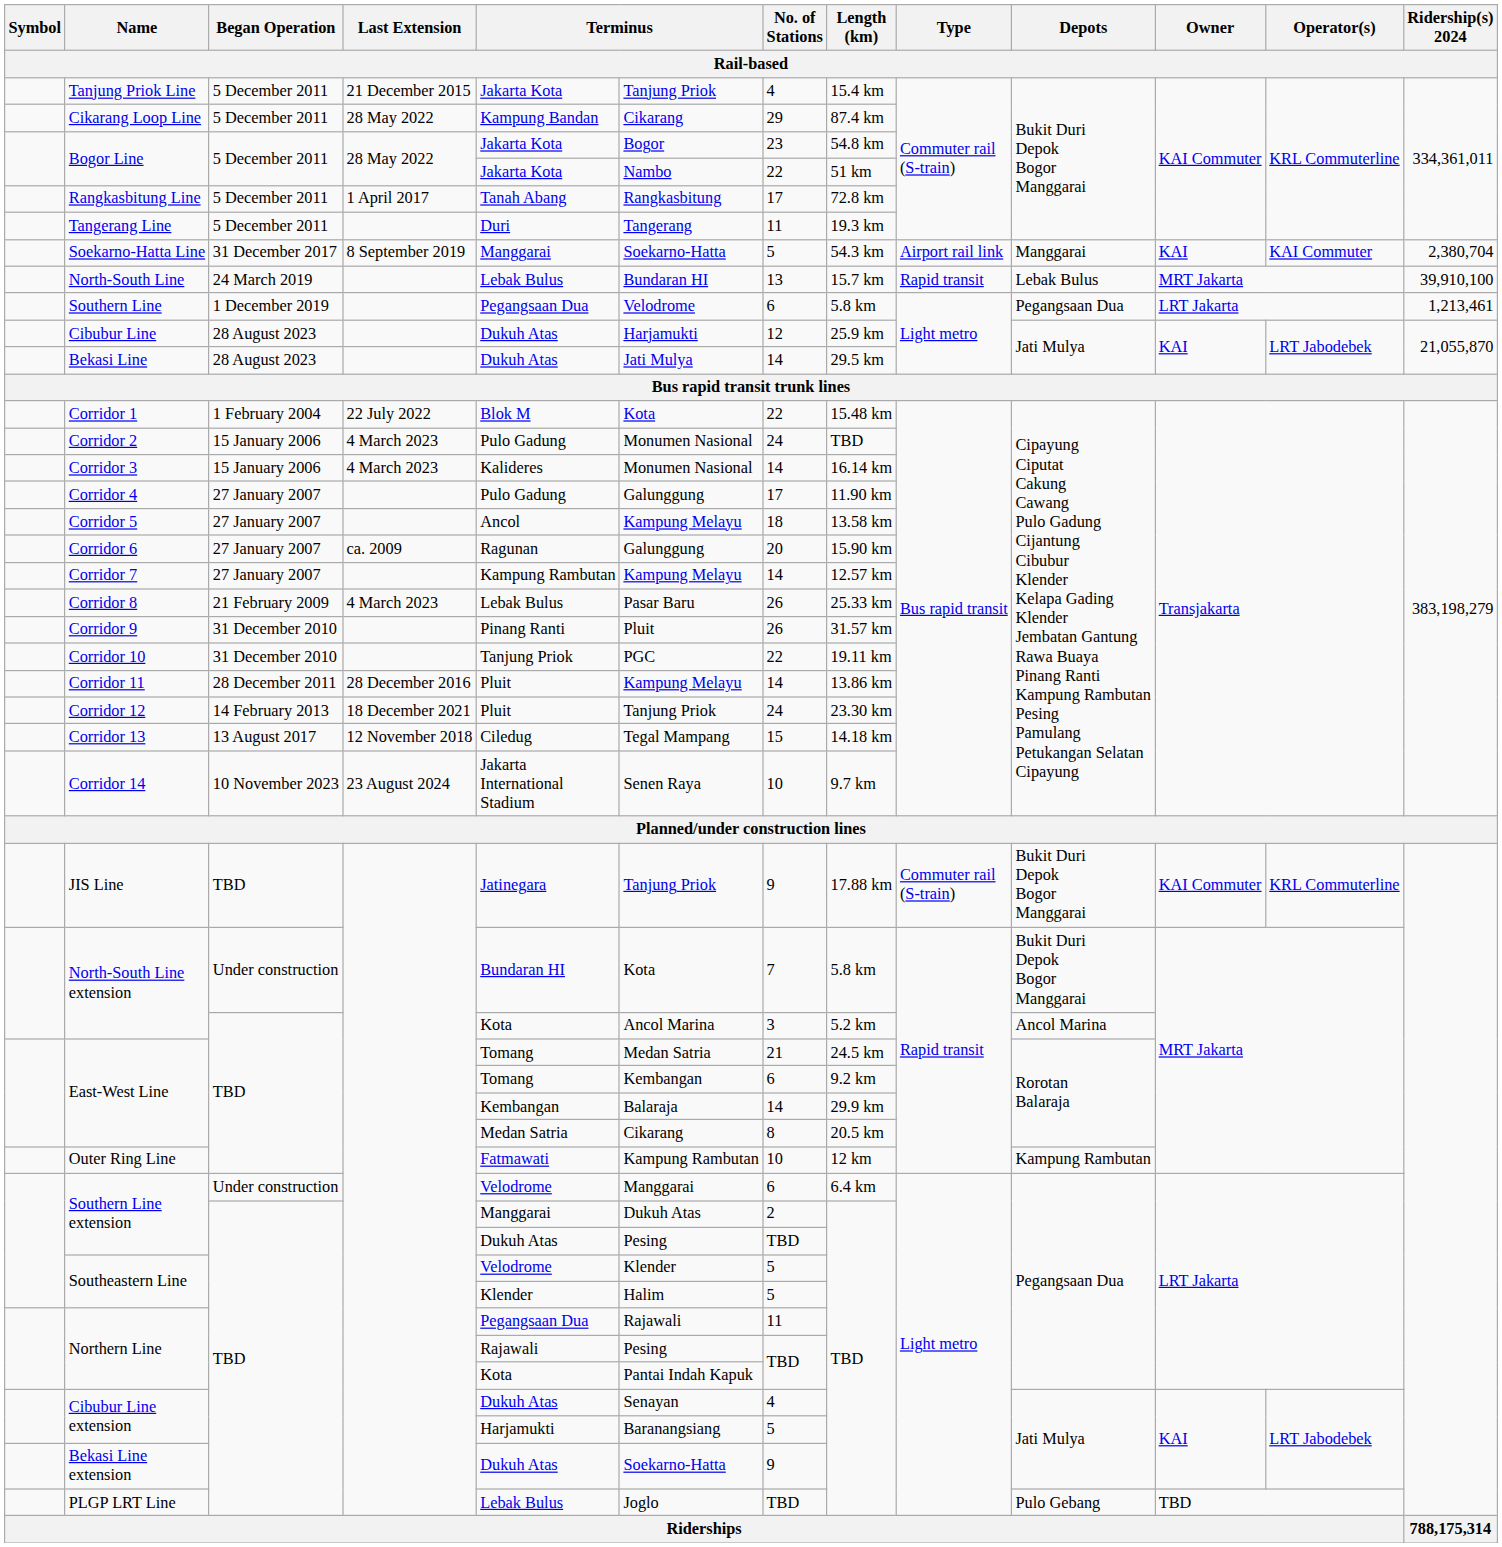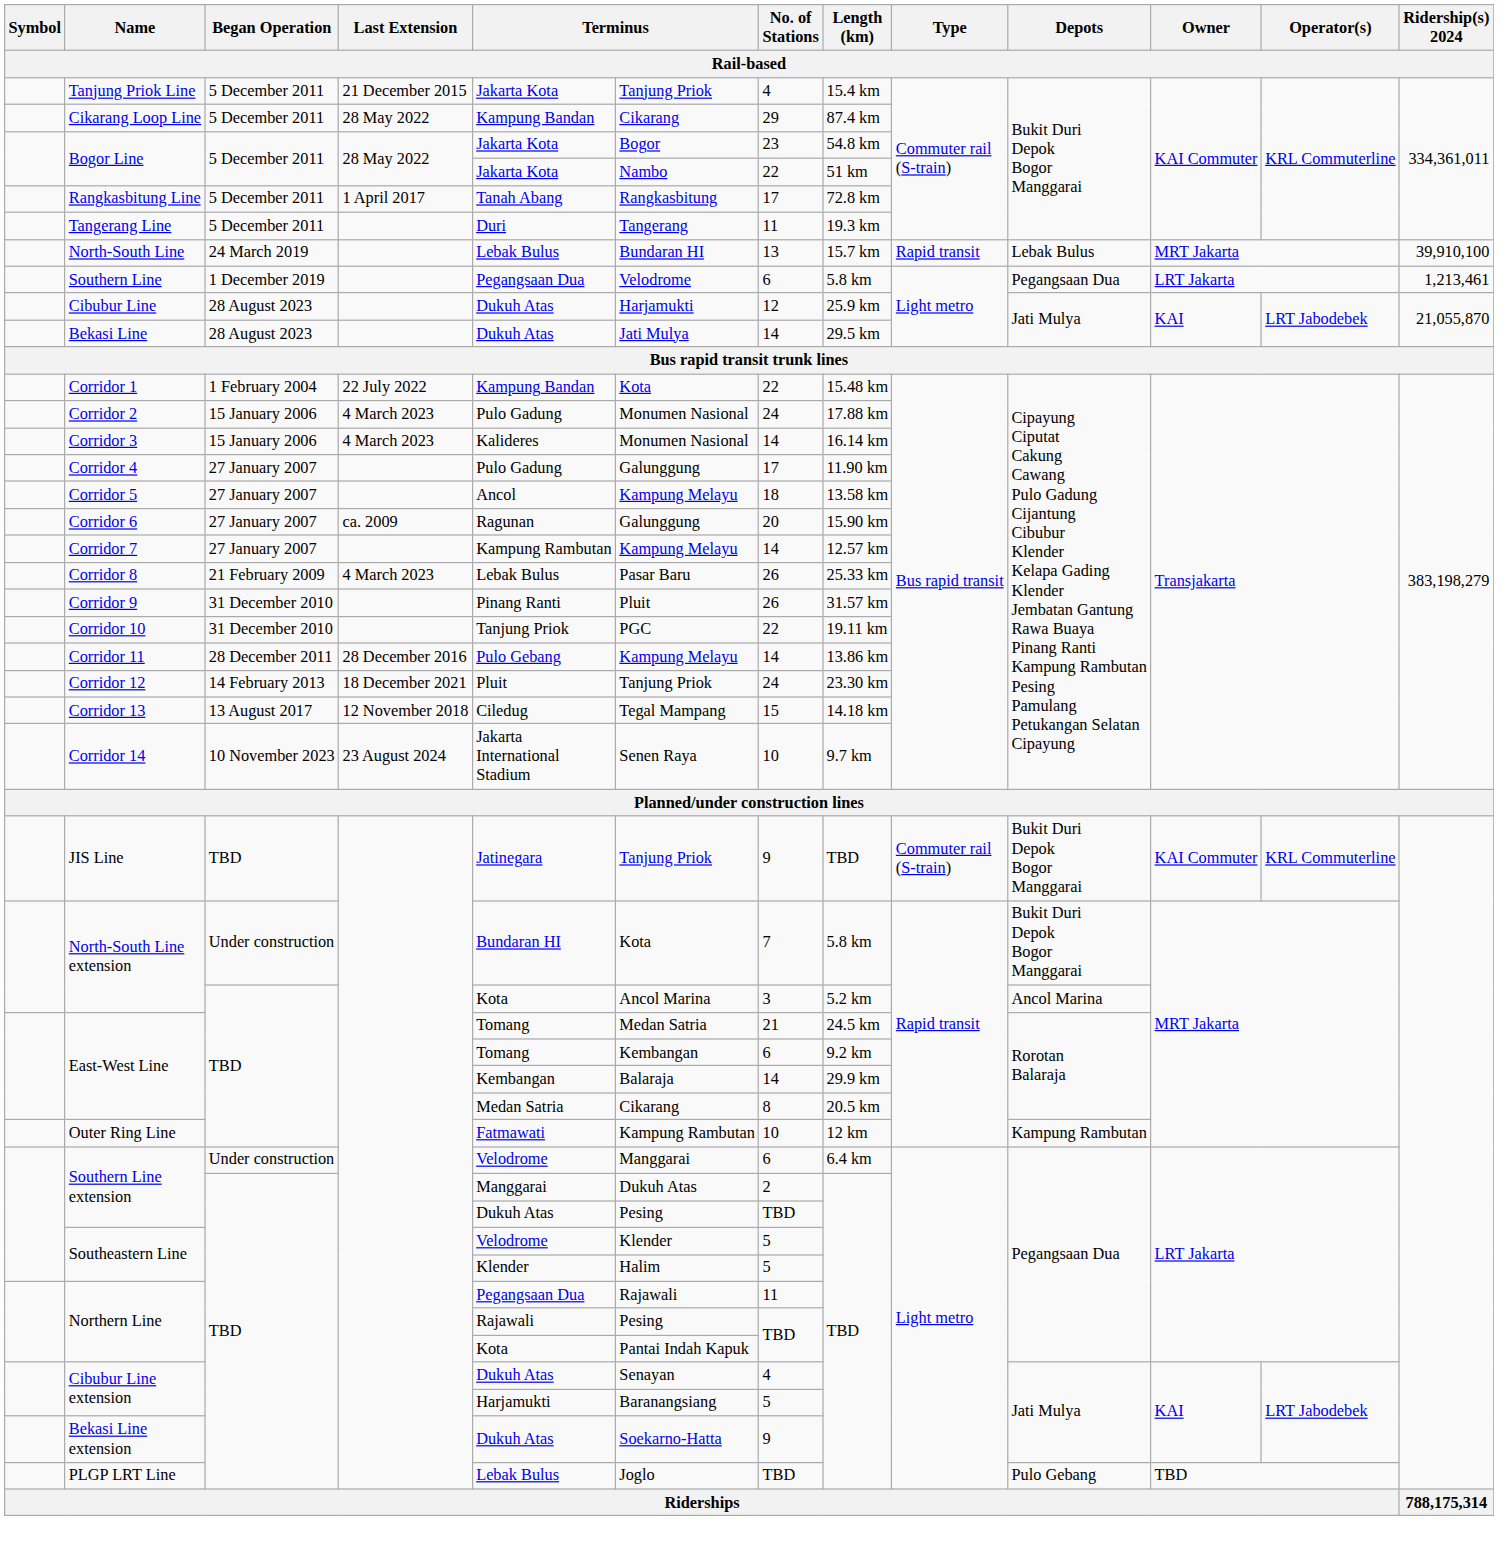- row: (137, 252)
(505, 414) Blok M -> (535, 387) Kampung Bandan
(847, 441) TBD -> (857, 414) 17.88 km
(496, 683) Pluit -> (519, 656) Pulo Gebang
(861, 885) 17.88 km -> (843, 858) TBD
